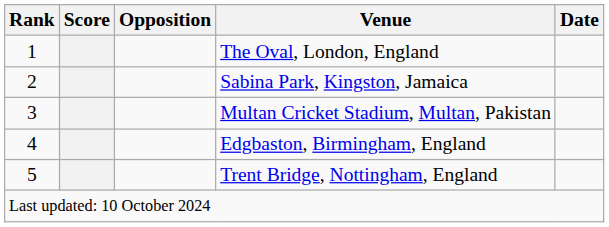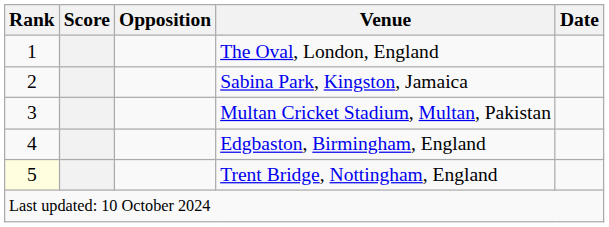(32, 174) no background -> (32, 174) lightyellow background
